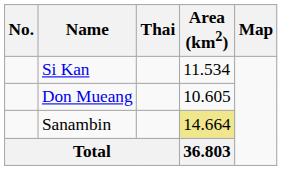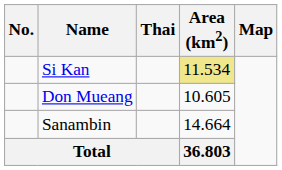(207, 70) no background -> (207, 70) khaki background
(207, 125) khaki background -> (207, 125) no background
